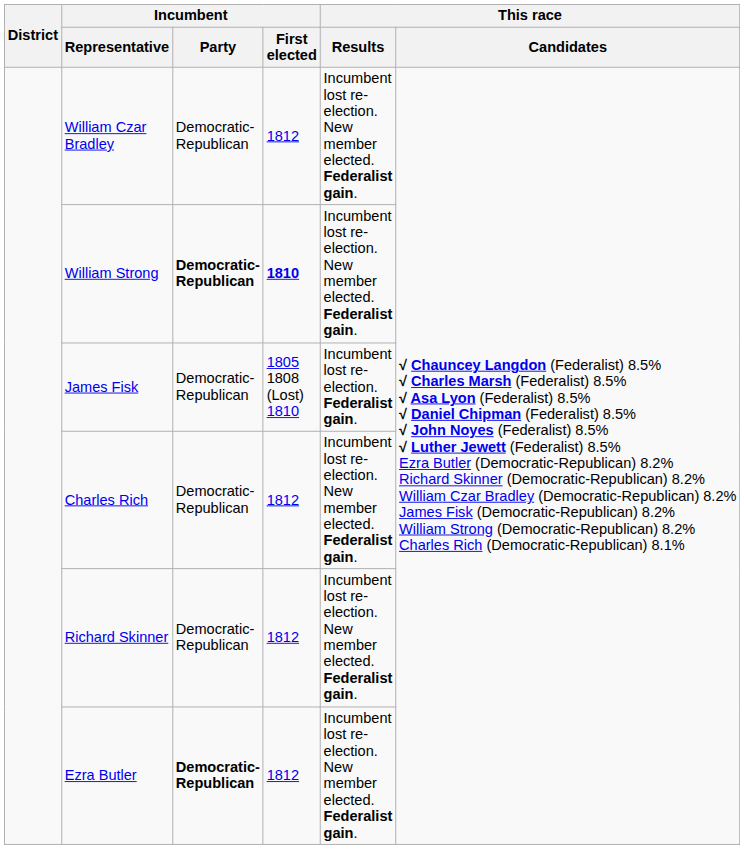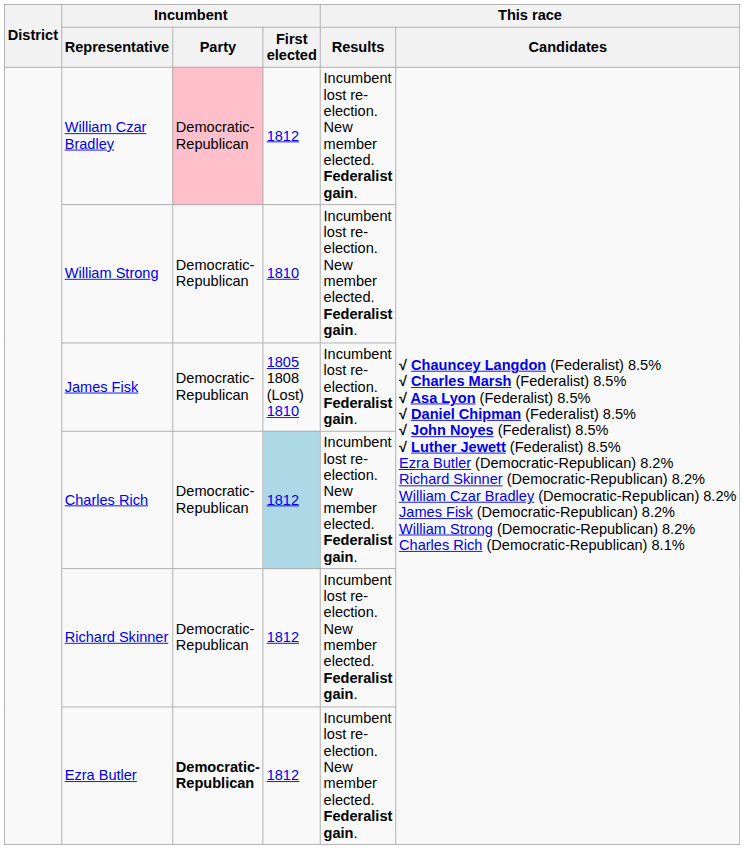(215, 135) no background -> (215, 135) pink background
(218, 273) bold -> (215, 273) normal
(283, 273) bold -> (283, 273) normal
(283, 500) no background -> (283, 500) lightblue background
